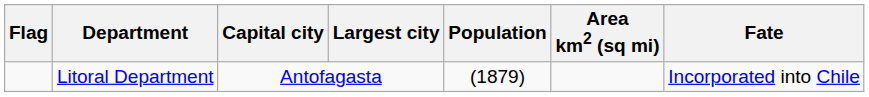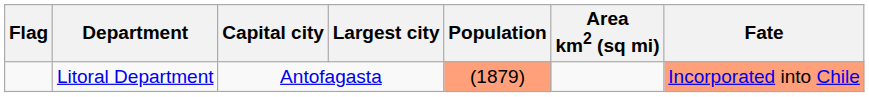(497, 76) no background -> (497, 76) lightsalmon background
(764, 76) no background -> (764, 76) lightsalmon background
